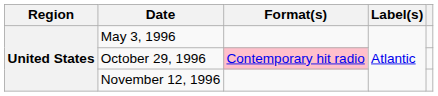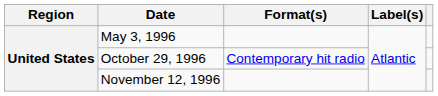(296, 58) pink background -> (296, 58) no background
